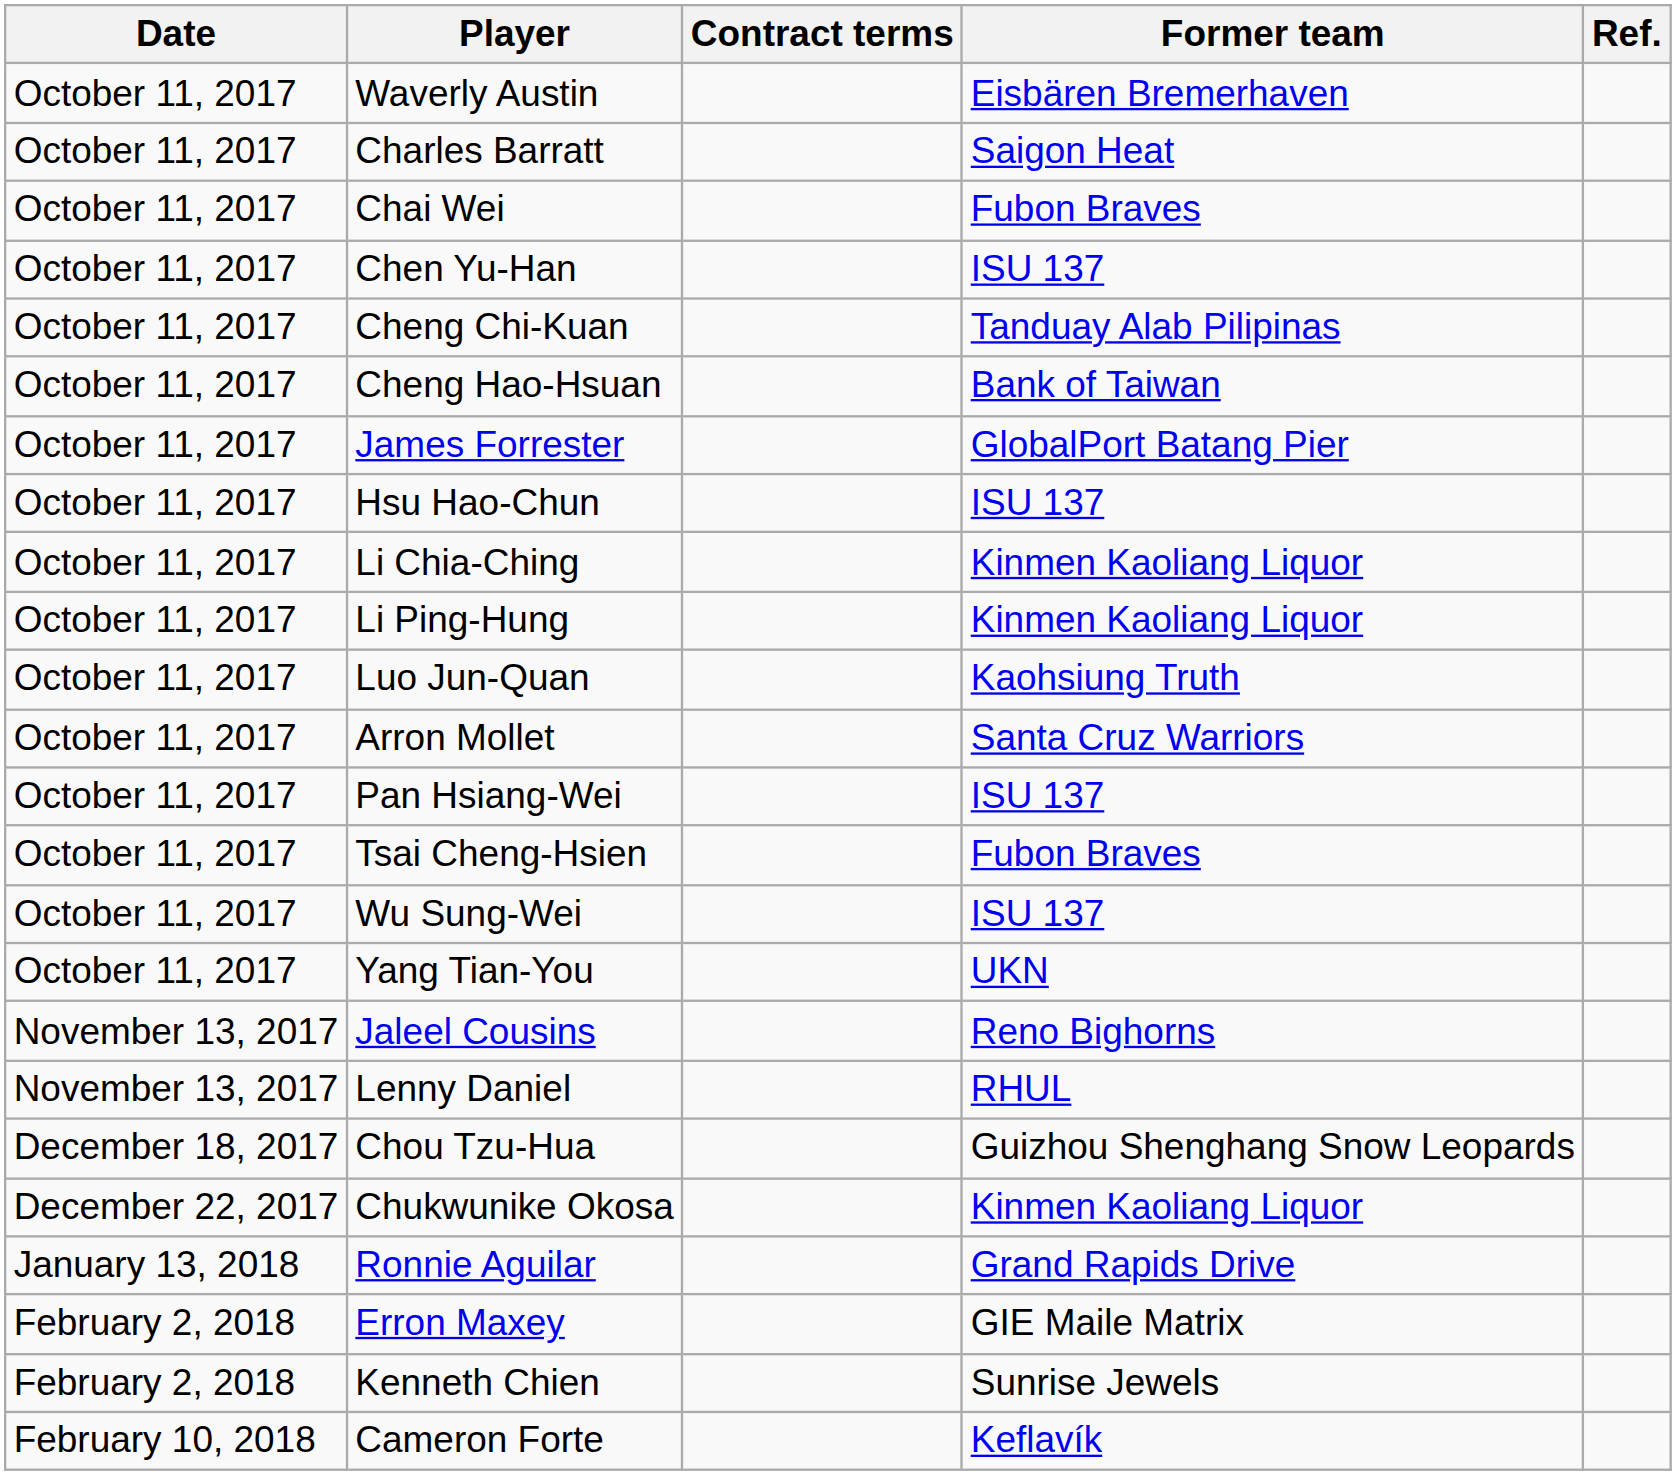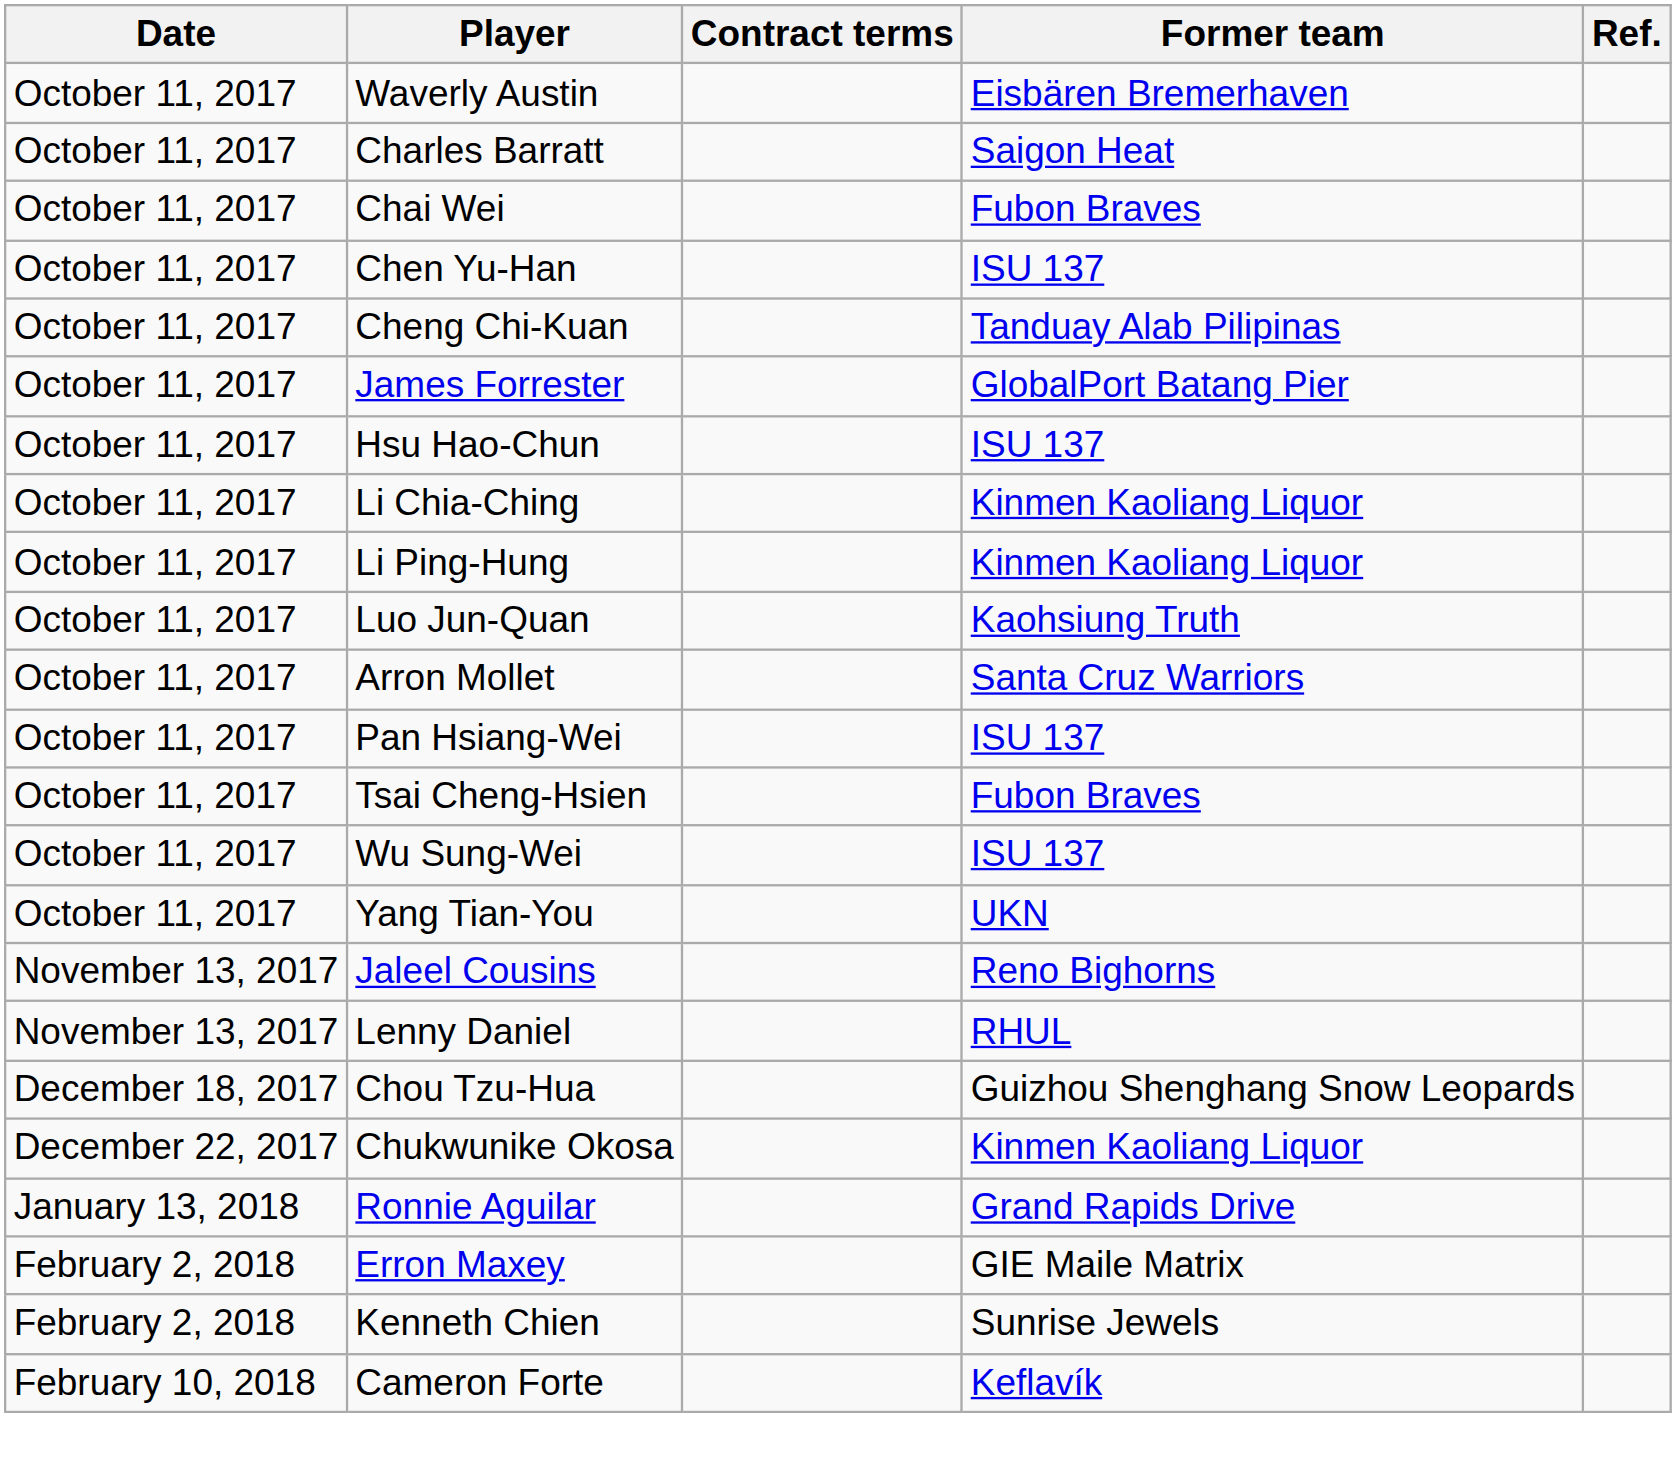- row: (508, 385)
